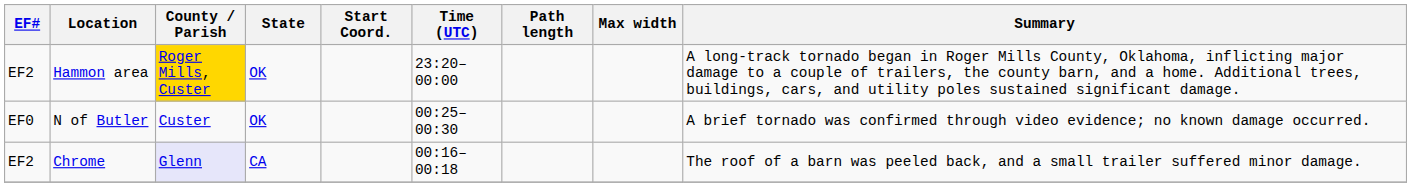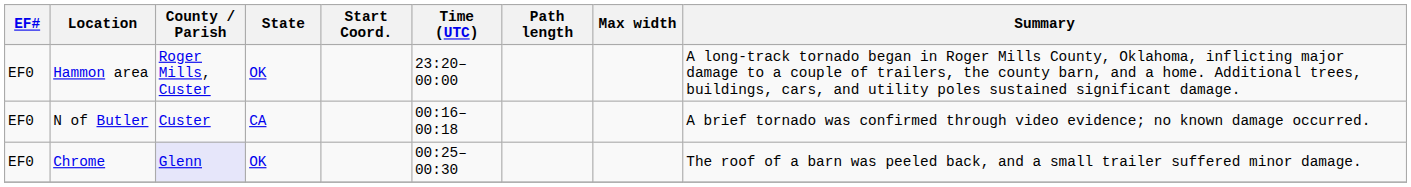(21, 73) EF2 -> (21, 73) EF0
(185, 73) gold background -> (185, 73) no background
(258, 122) OK -> (258, 122) CA
(441, 122) 00:25–00:30 -> (441, 122) 00:16–00:18
(21, 162) EF2 -> (21, 162) EF0
(258, 162) CA -> (258, 162) OK
(441, 162) 00:16–00:18 -> (441, 162) 00:25–00:30
